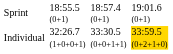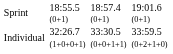(150, 38) gold background -> (150, 38) no background
